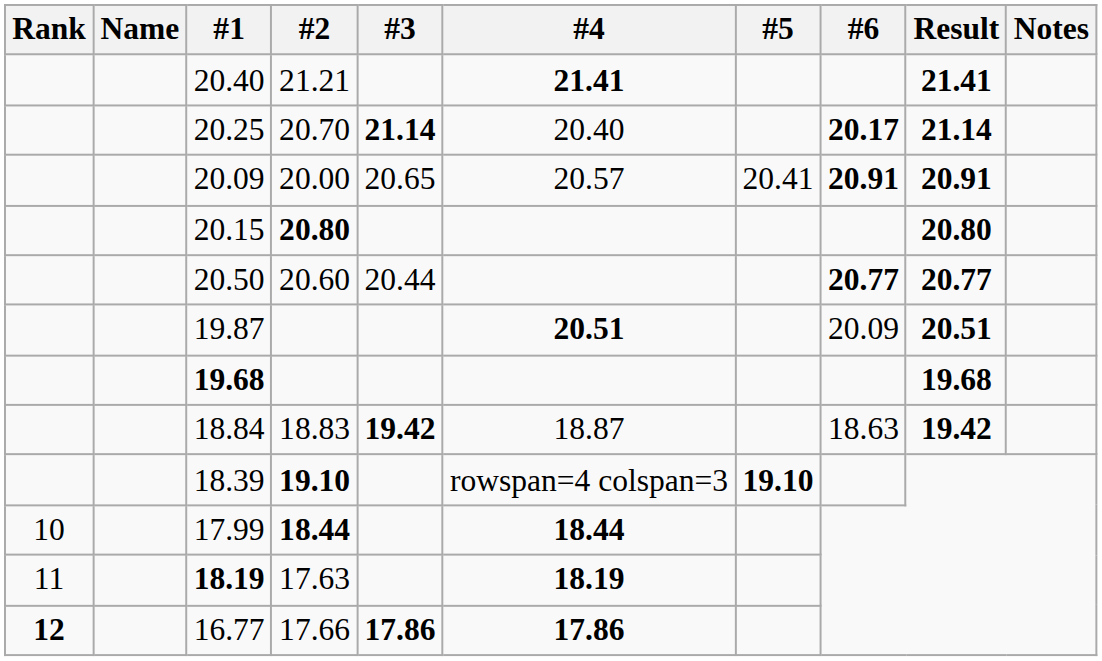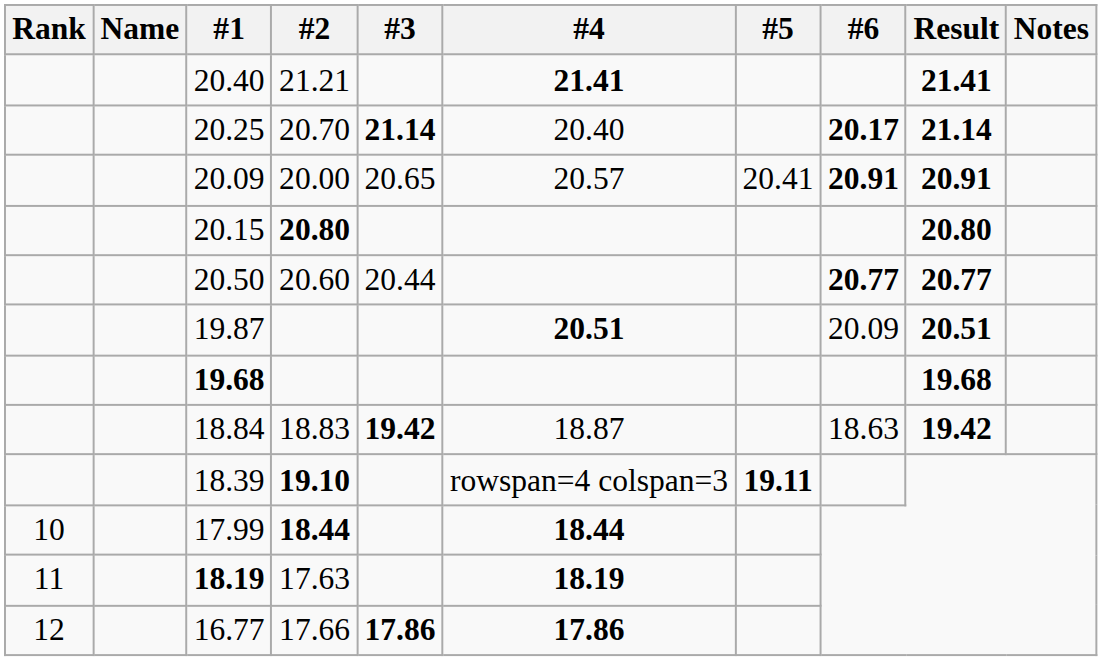(778, 479) 19.10 -> (778, 479) 19.11
(49, 629) bold -> (49, 629) normal
